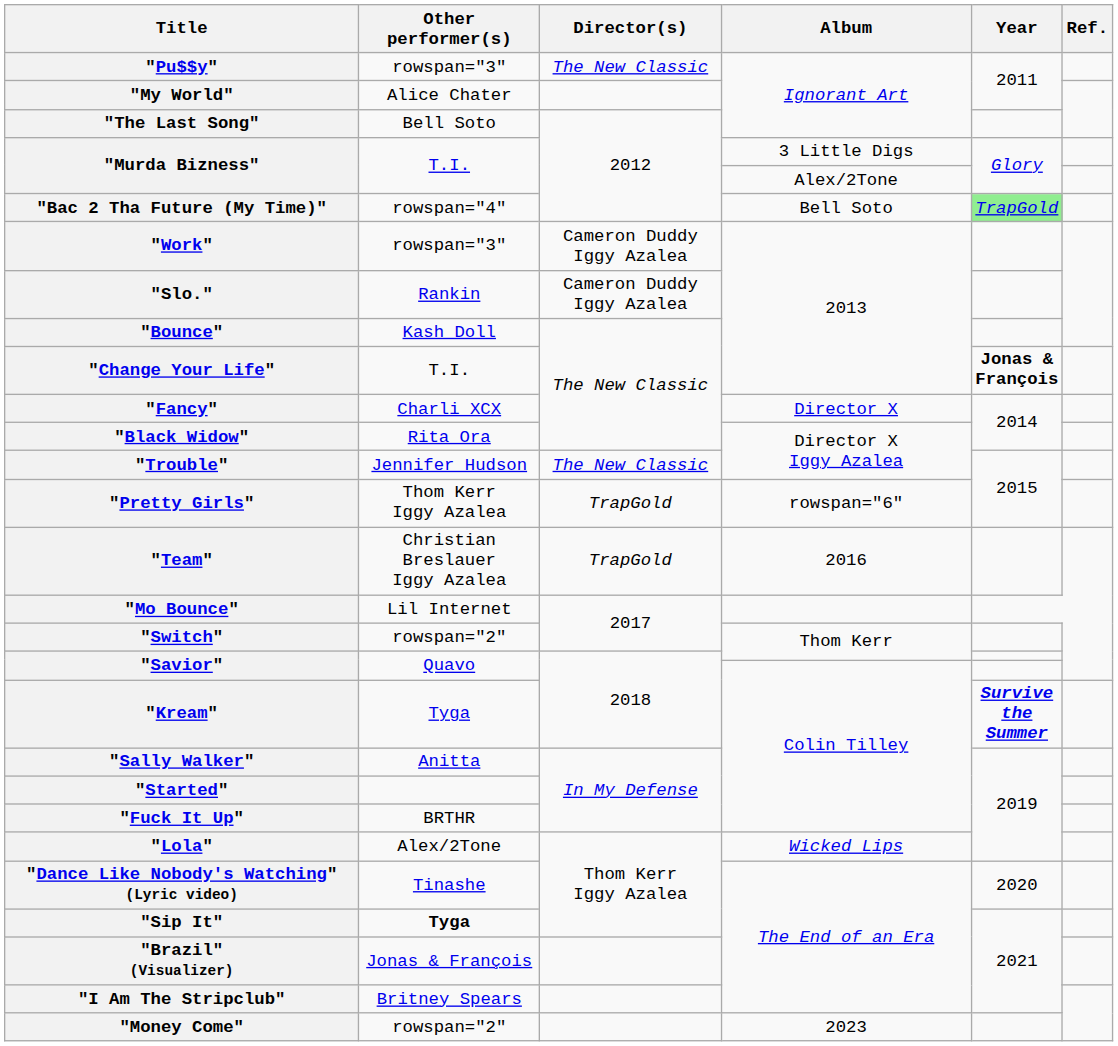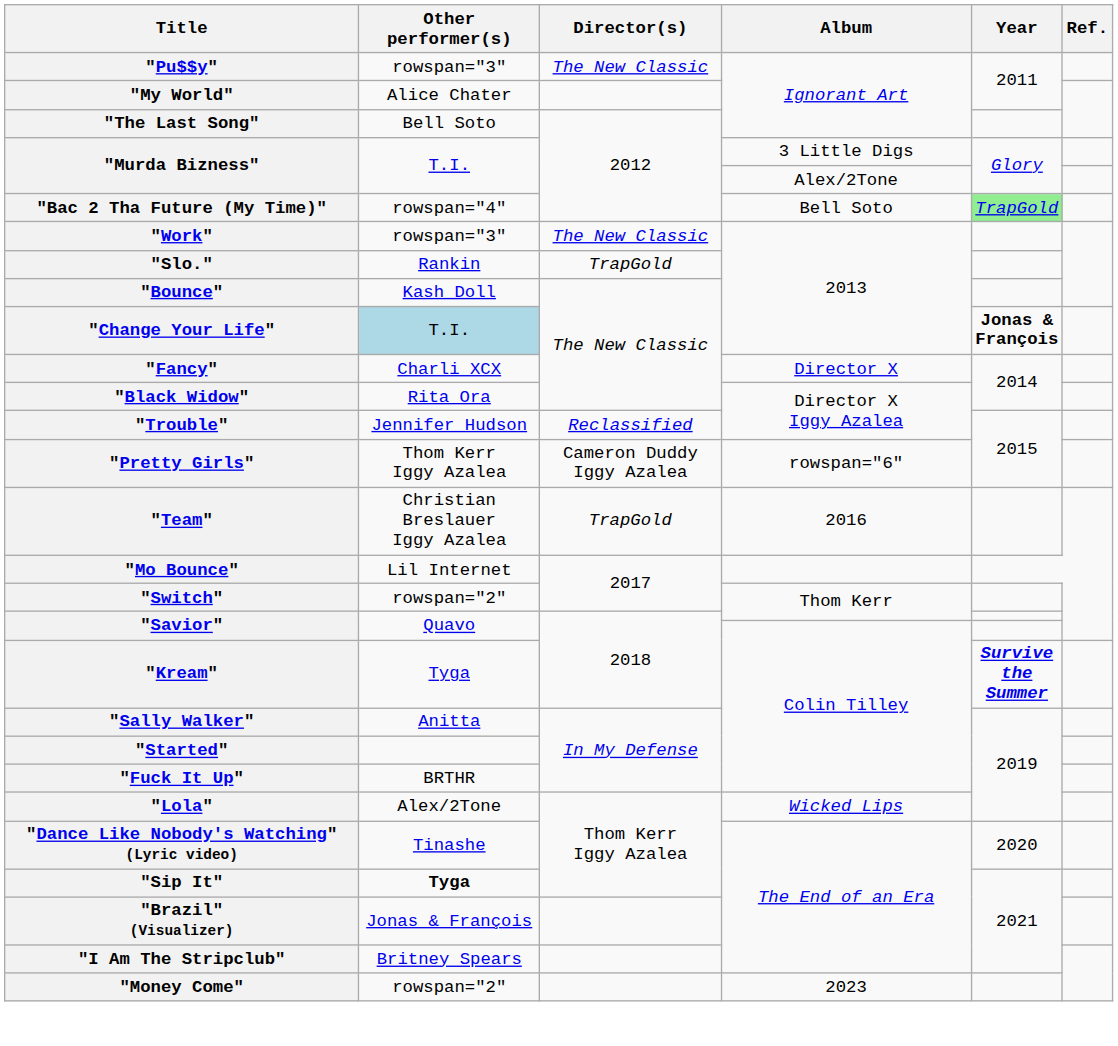(630, 246) Cameron Duddy Iggy Azalea -> (630, 236) The New Classic
(630, 294) Cameron Duddy Iggy Azalea -> (630, 264) TrapGold
(449, 370) no background -> (449, 330) lightblue background
(630, 465) The New Classic -> (630, 425) Reclassified
(630, 503) TrapGold -> (630, 463) Cameron Duddy Iggy Azalea
